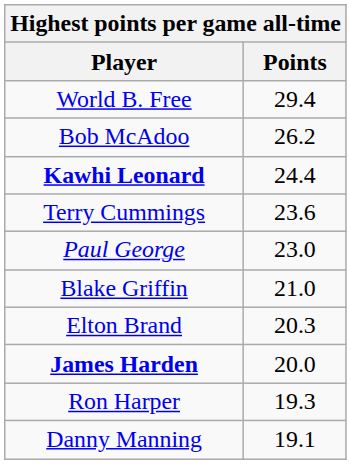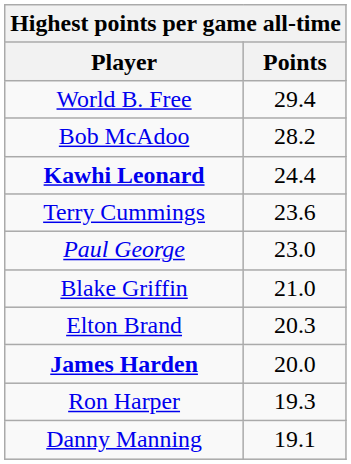(295, 136) 26.2 -> (295, 136) 28.2
